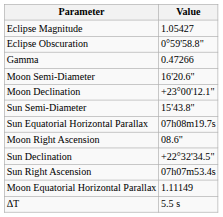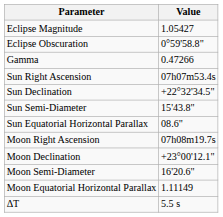rows swapped: (49, 172) <-> (51, 76)
rows swapped: (39, 156) <-> (43, 92)
(188, 124) 07h08m19.7s -> (172, 124) 08.6"
(172, 140) 08.6" -> (188, 140) 07h08m19.7s
